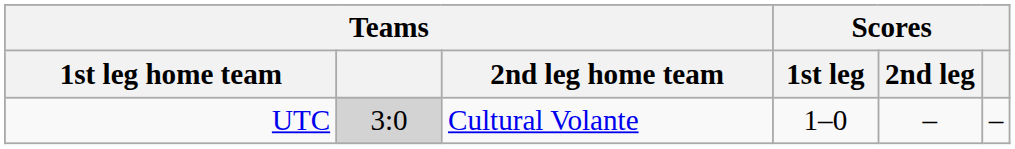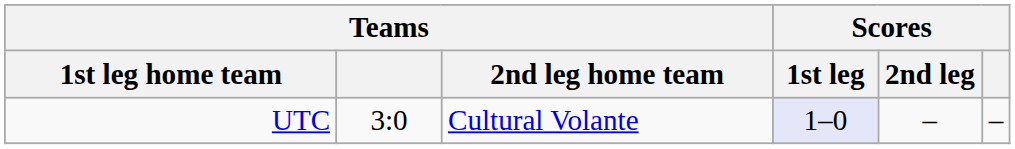(389, 119) lightgrey background -> (389, 119) no background
(825, 119) no background -> (825, 119) lavender background
